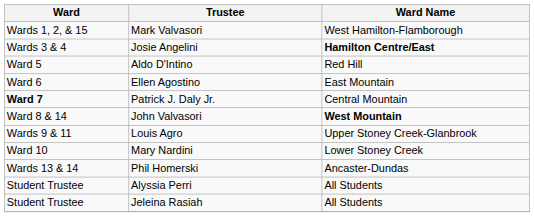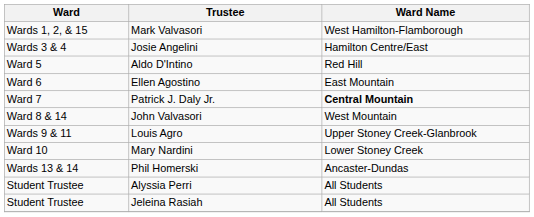(379, 47) bold -> (376, 47) normal
(25, 99) bold -> (24, 99) normal
(366, 99) normal -> (369, 99) bold
(363, 116) bold -> (361, 116) normal
